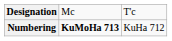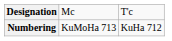(90, 28) bold -> (89, 28) normal
